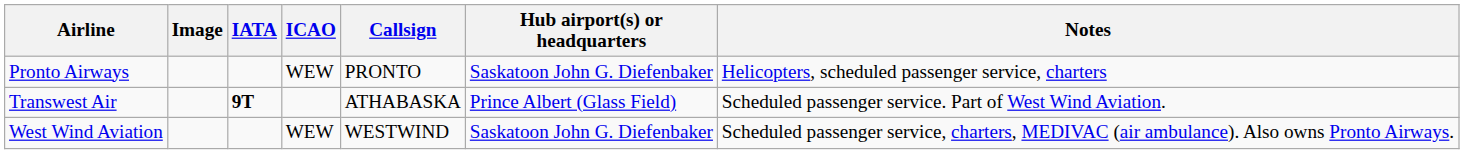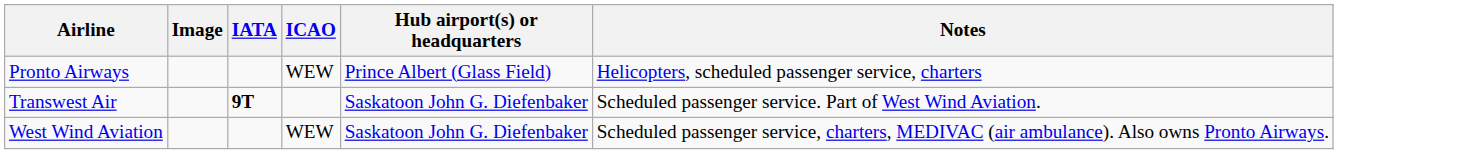- column: (403, 30)
(591, 71) Saskatoon John G. Diefenbaker -> (448, 71) Prince Albert (Glass Field)
(573, 102) Prince Albert (Glass Field) -> (466, 102) Saskatoon John G. Diefenbaker
